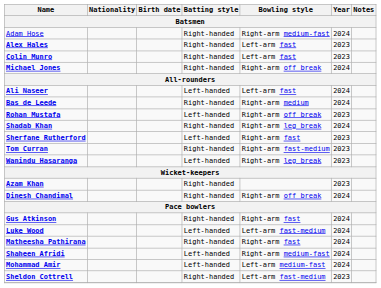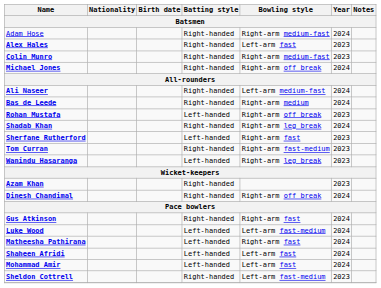(269, 57) Left-arm fast -> (286, 57) Right-arm medium-fast
(207, 91) Left-handed -> (209, 91) Right-handed
(269, 91) Left-arm fast -> (284, 91) Left-arm medium-fast
(209, 242) Right-handed -> (207, 242) Left-handed
(286, 254) Right-arm medium-fast -> (269, 254) Left-arm fast
(284, 265) Left-arm medium-fast -> (269, 265) Left-arm fast
